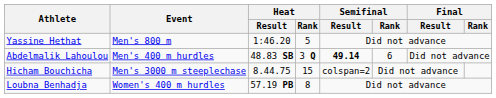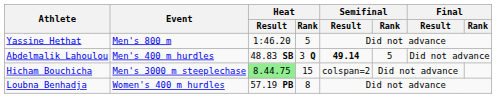(390, 55) 6 -> (390, 55) 5
(272, 70) no background -> (272, 70) lightgreen background
